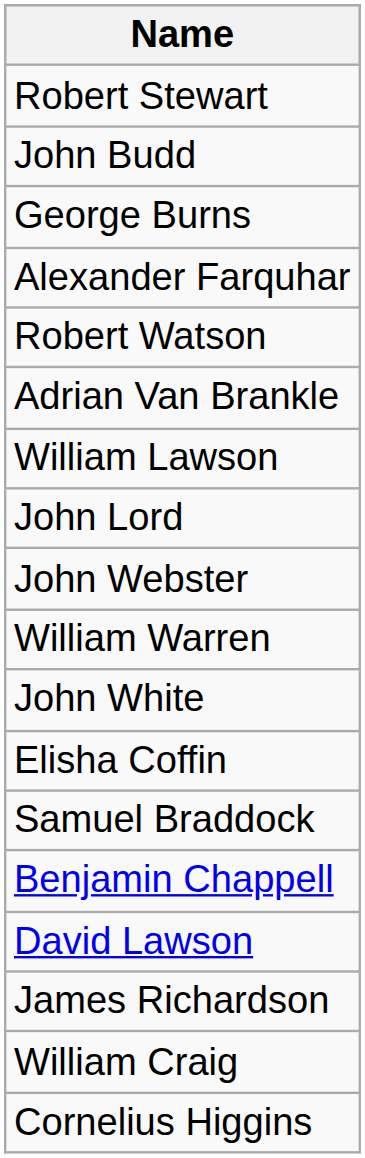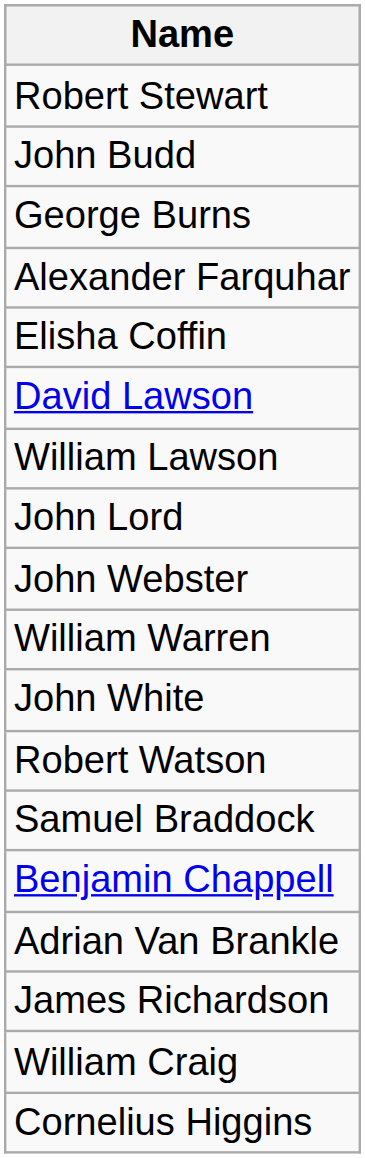(140, 336) Robert Watson -> (121, 336) Elisha Coffin
(177, 397) Adrian Van Brankle -> (134, 397) David Lawson
(121, 759) Elisha Coffin -> (140, 759) Robert Watson
(134, 940) David Lawson -> (177, 940) Adrian Van Brankle
